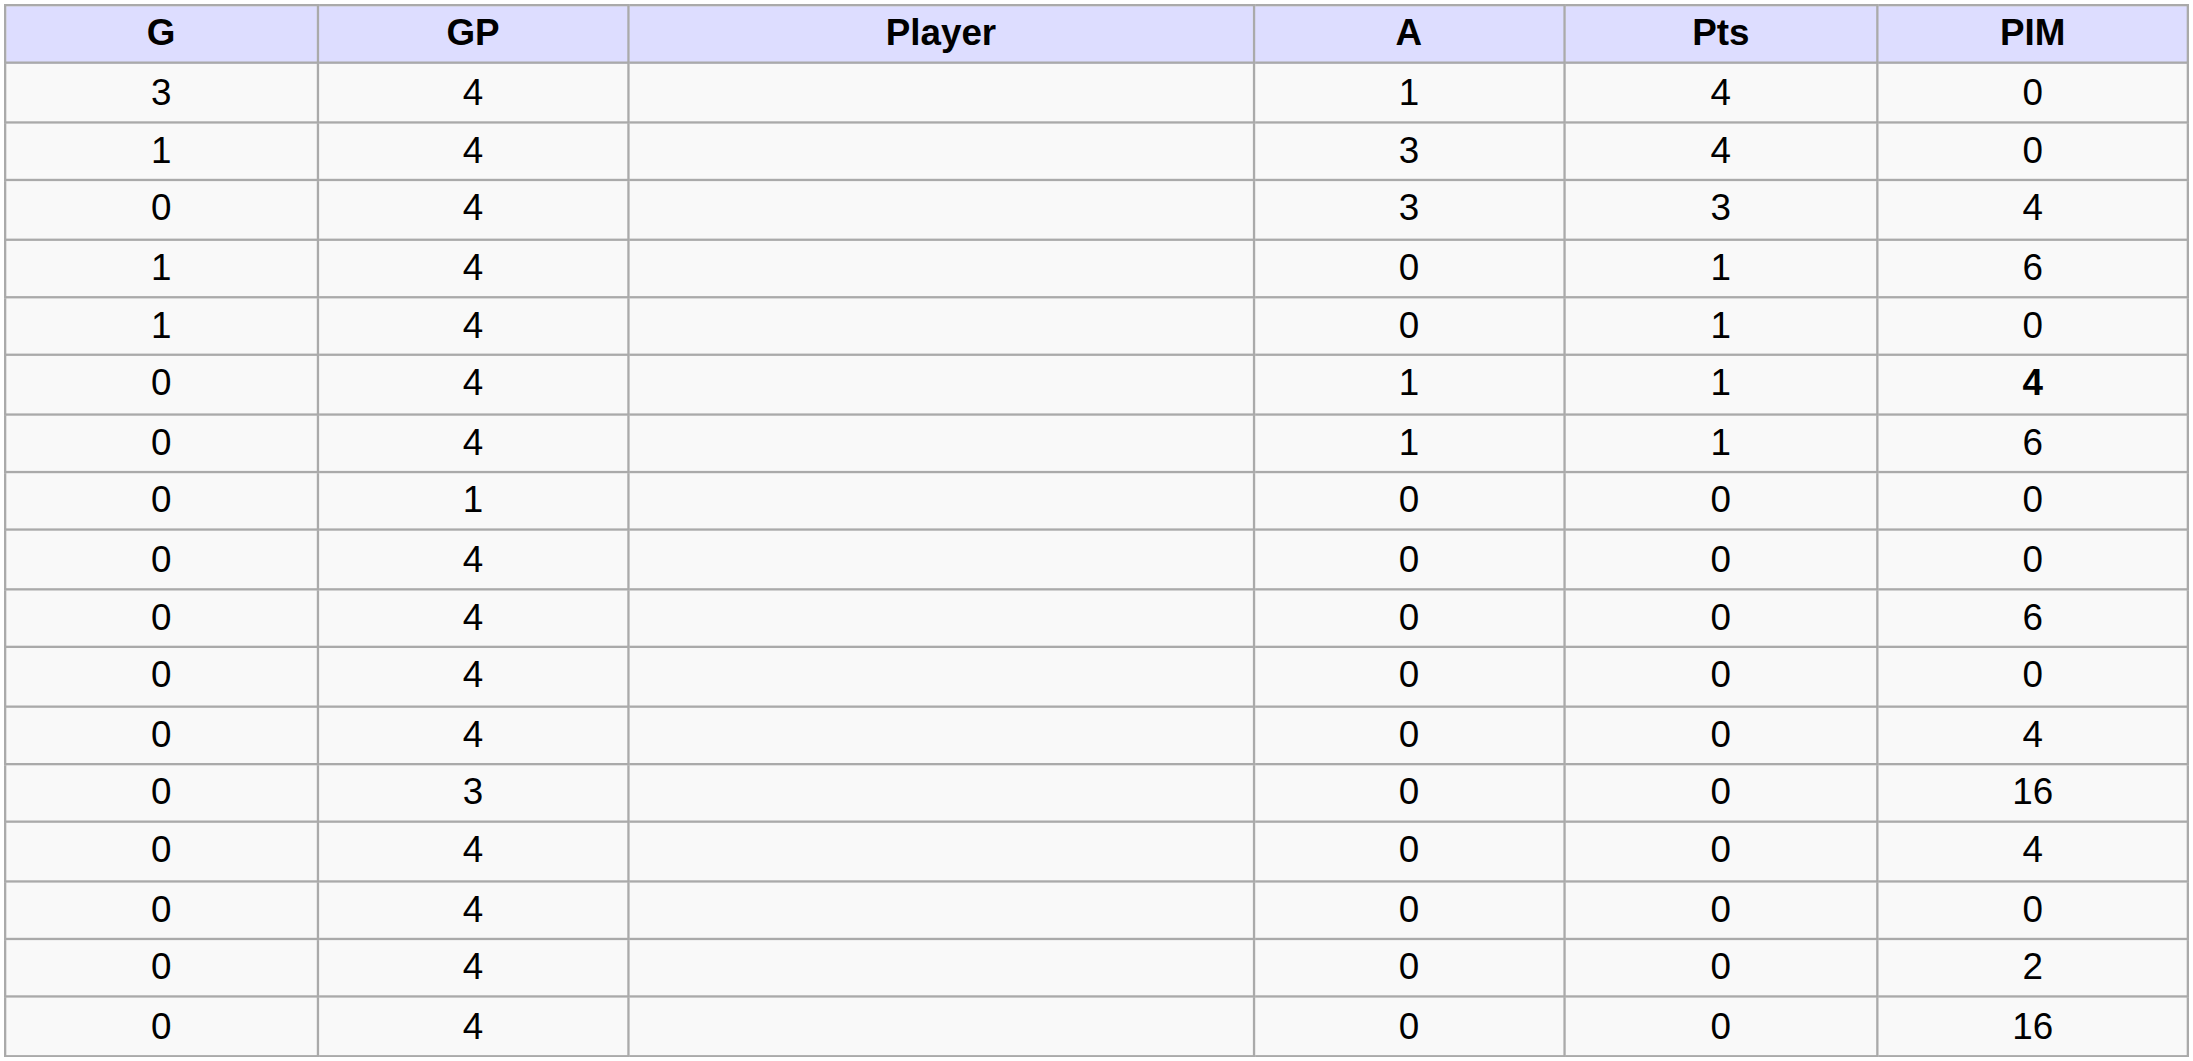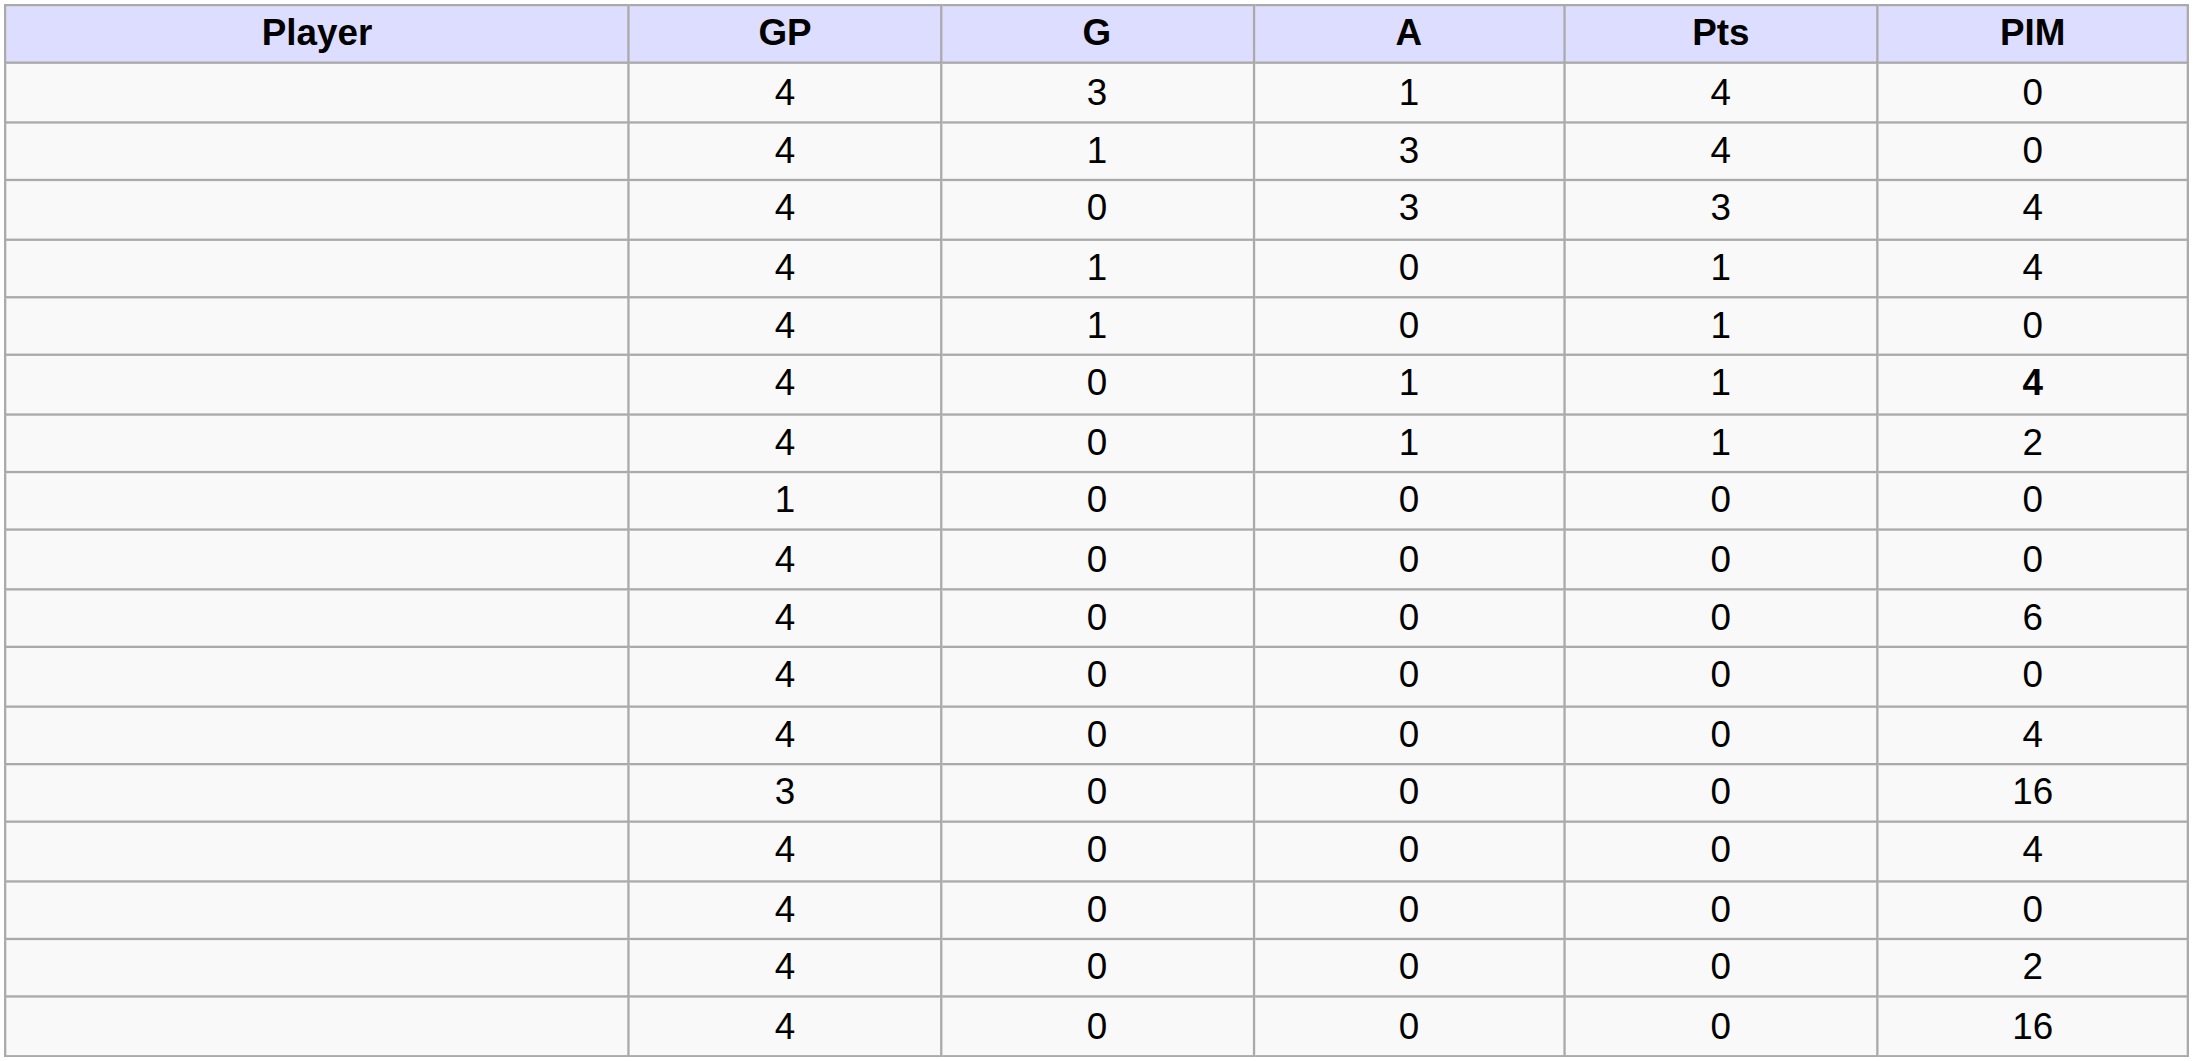columns swapped: (941, 33) <-> (161, 33)
(2033, 267) 6 -> (2033, 267) 4
(2033, 442) 6 -> (2033, 442) 2
